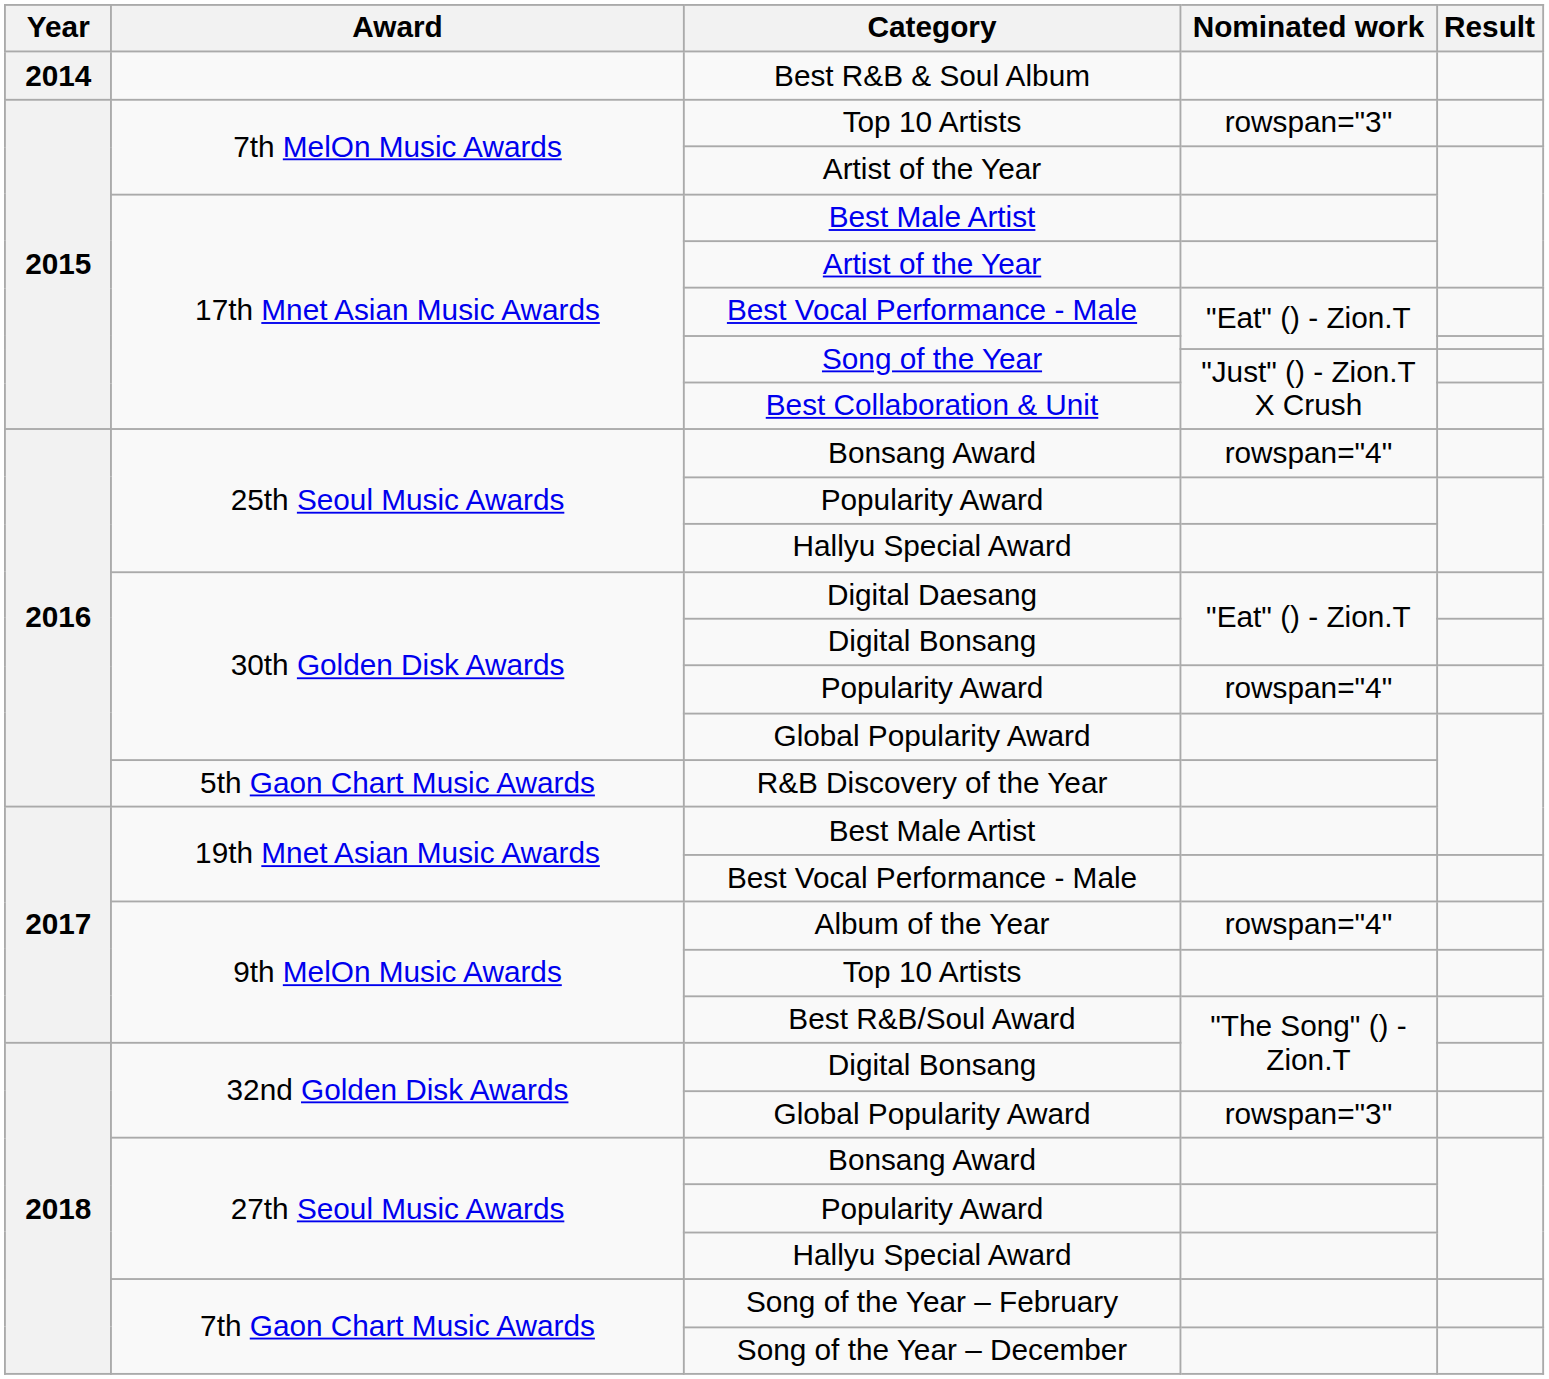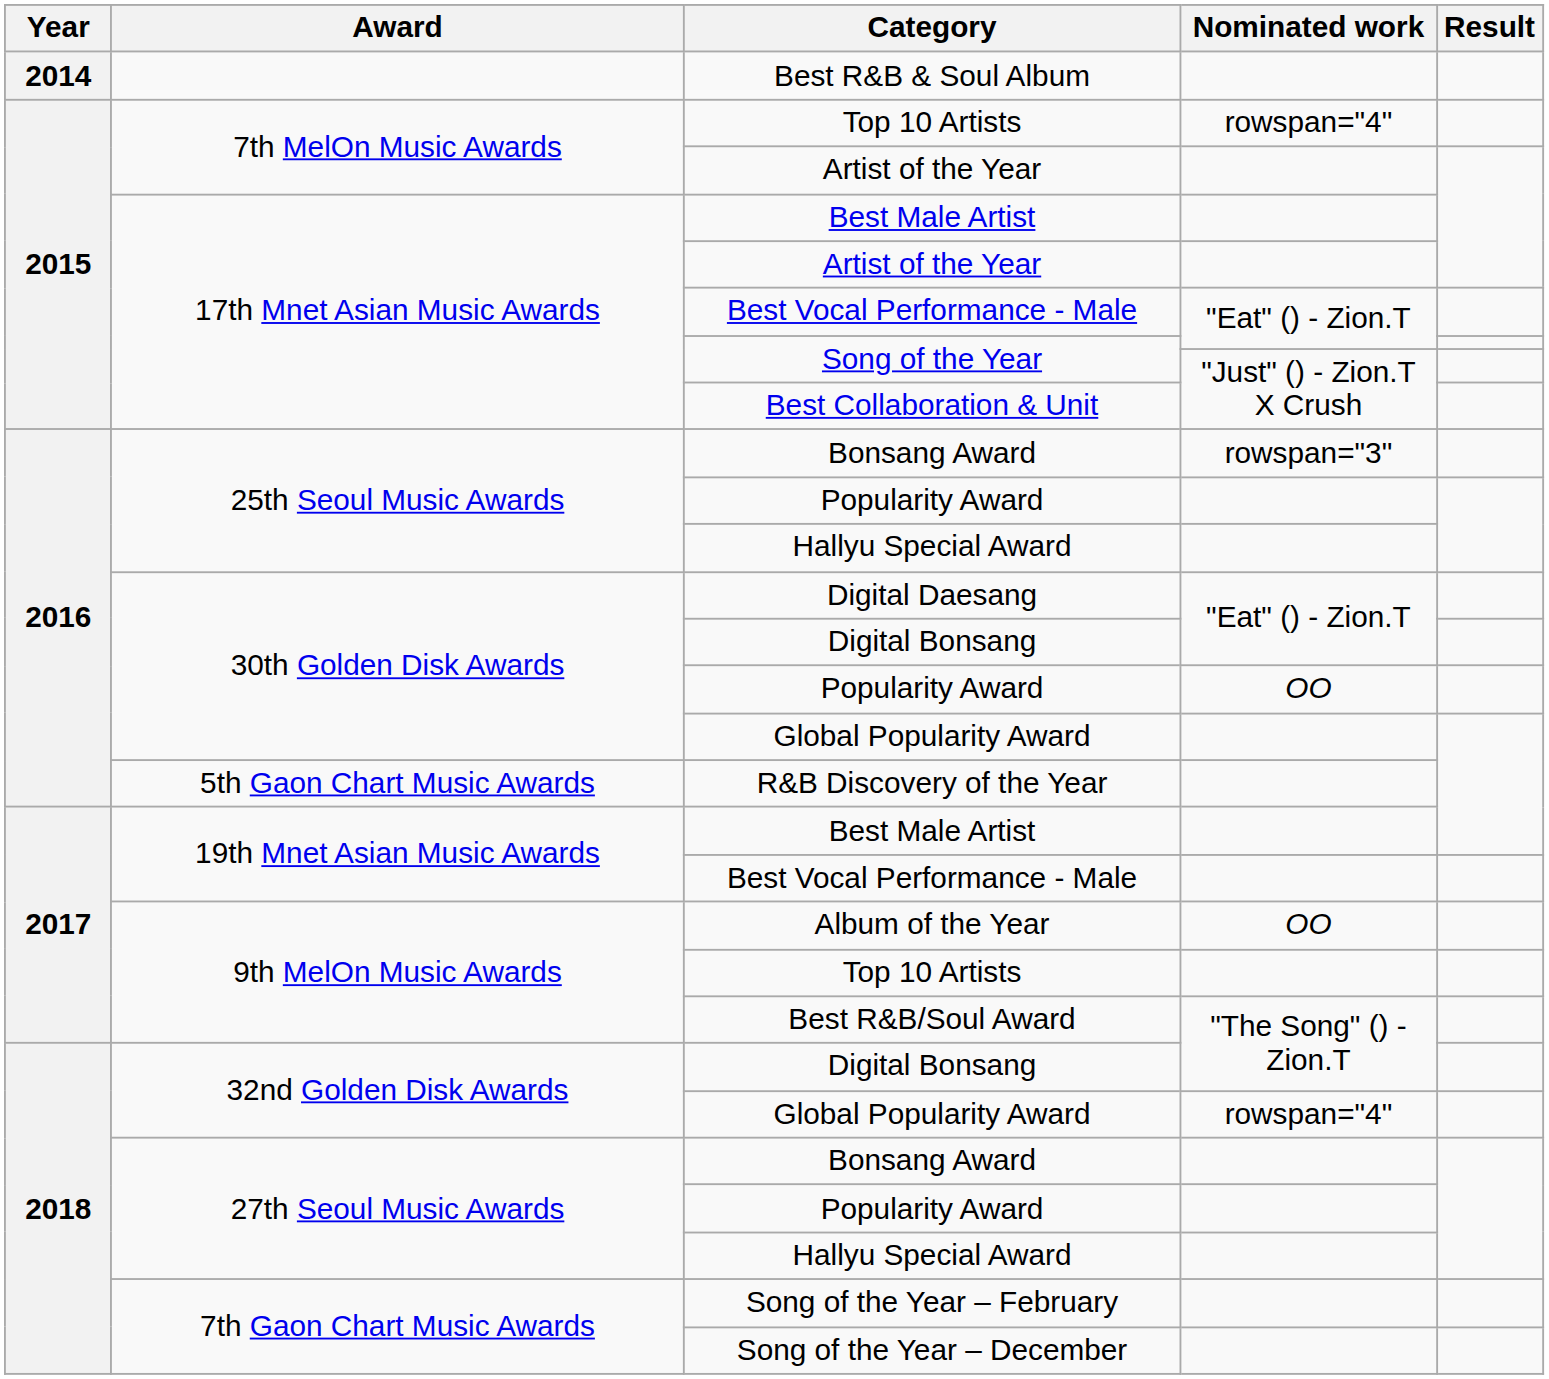(1308, 122) rowspan="3" -> (1308, 122) rowspan="4"
(1308, 452) rowspan="4" -> (1308, 452) rowspan="3"
(1308, 688) rowspan="4" -> (1308, 688) OO
(1308, 924) rowspan="4" -> (1308, 924) OO
(1308, 1113) rowspan="3" -> (1308, 1113) rowspan="4"
